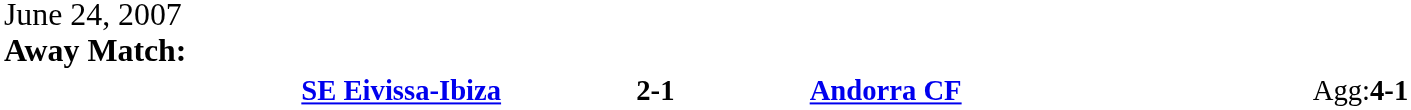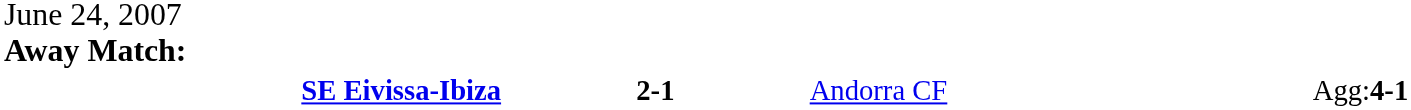(886, 90) bold -> (878, 90) normal
